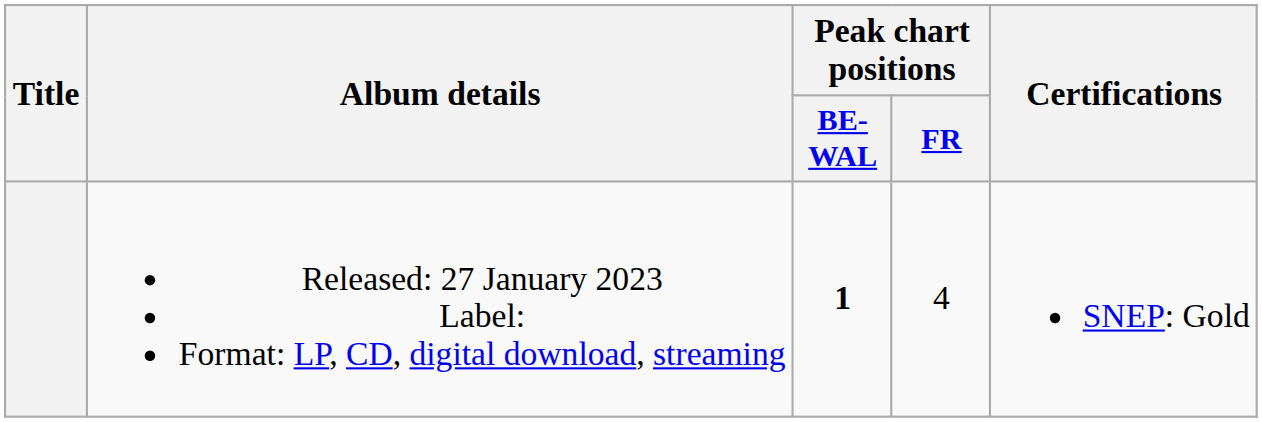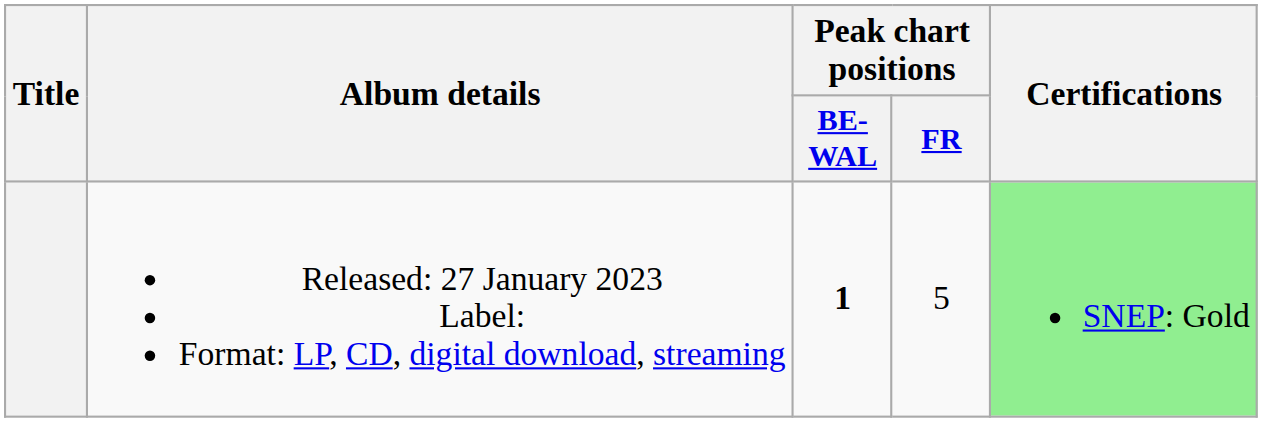(942, 298) 4 -> (942, 298) 5
(1124, 318) no background -> (1124, 318) lightgreen background
